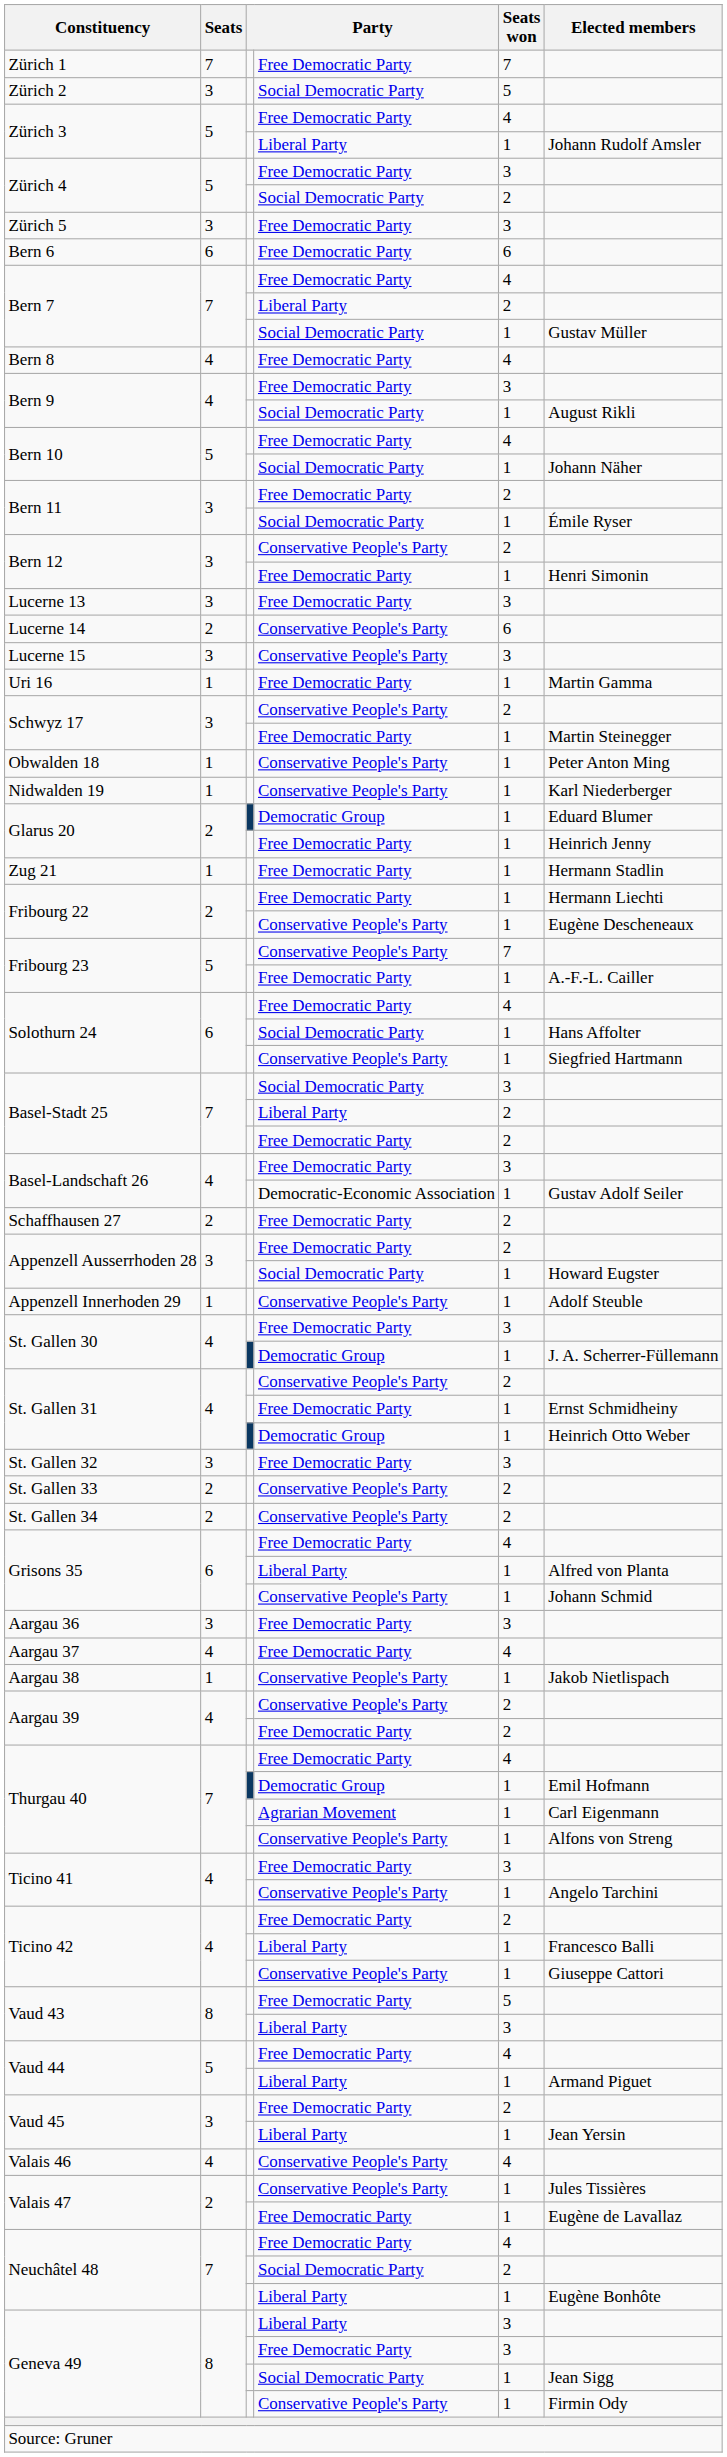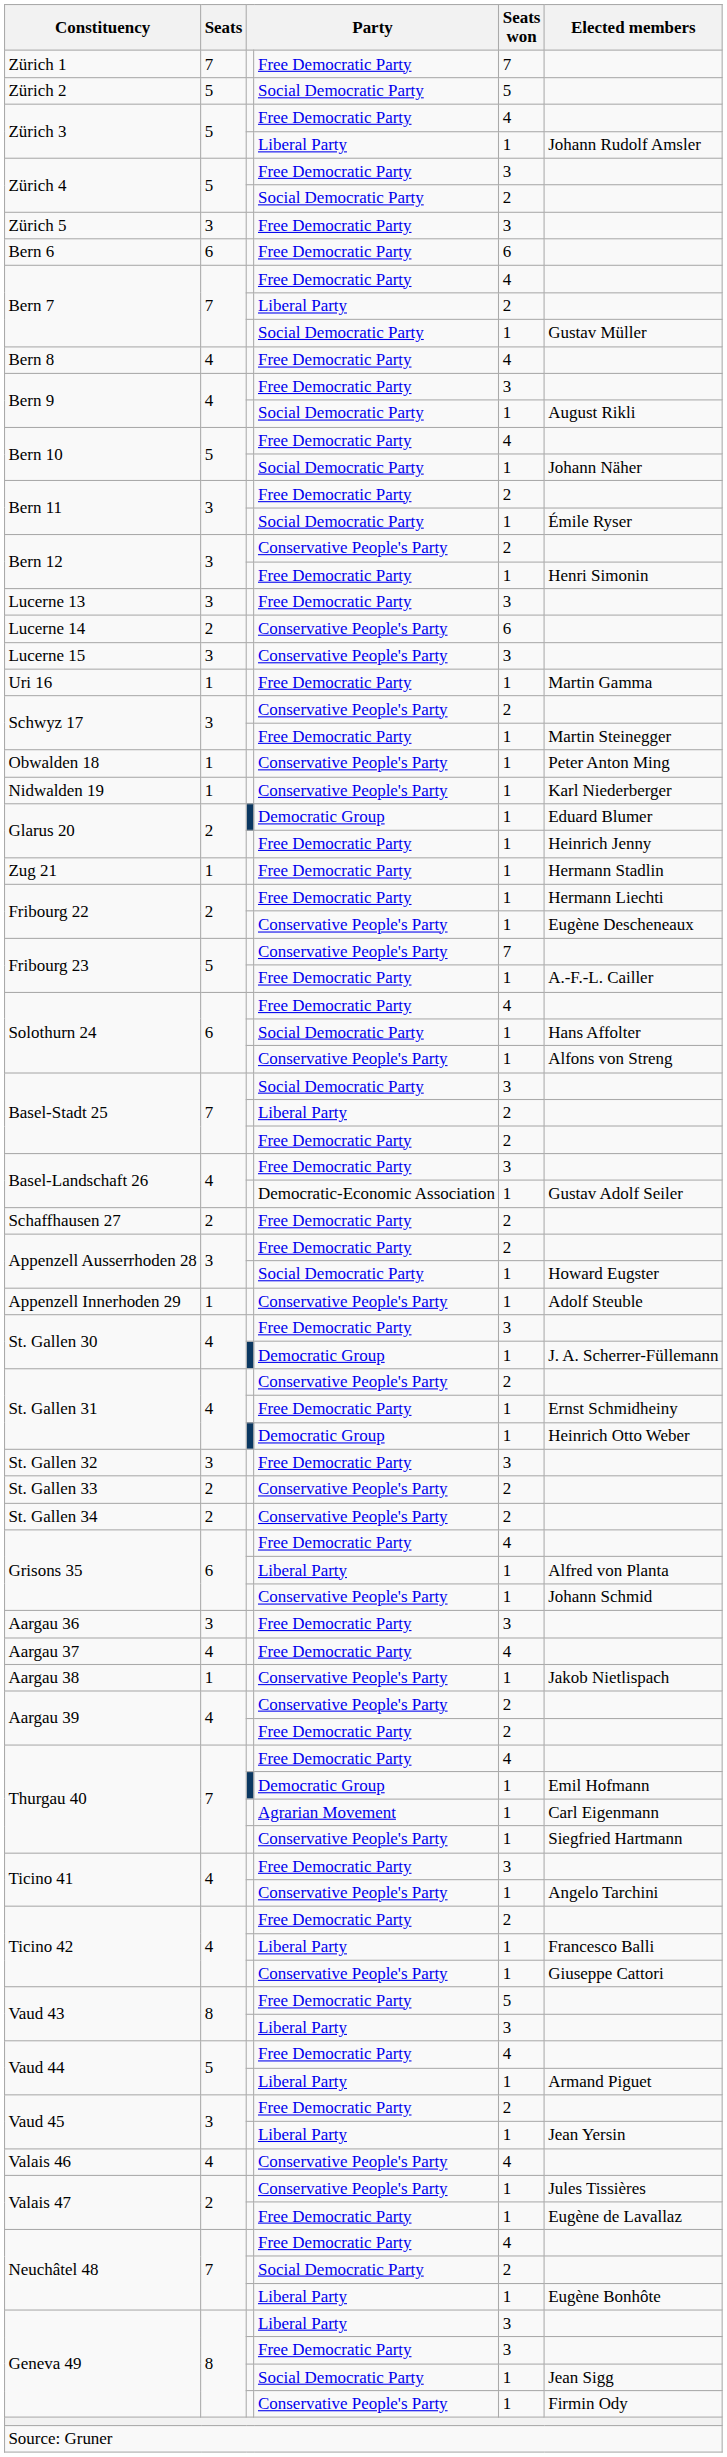(209, 90) 3 -> (209, 90) 5
(615, 1059) Siegfried Hartmann -> (610, 1059) Alfons von Streng
(610, 1839) Alfons von Streng -> (615, 1839) Siegfried Hartmann
